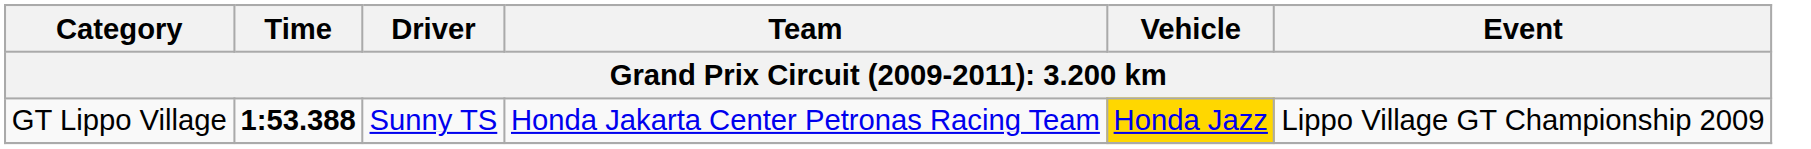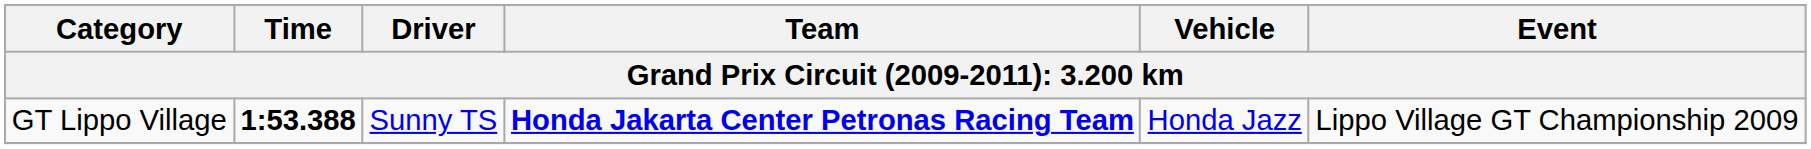(805, 121) normal -> (822, 121) bold
(1191, 121) gold background -> (1225, 121) no background
